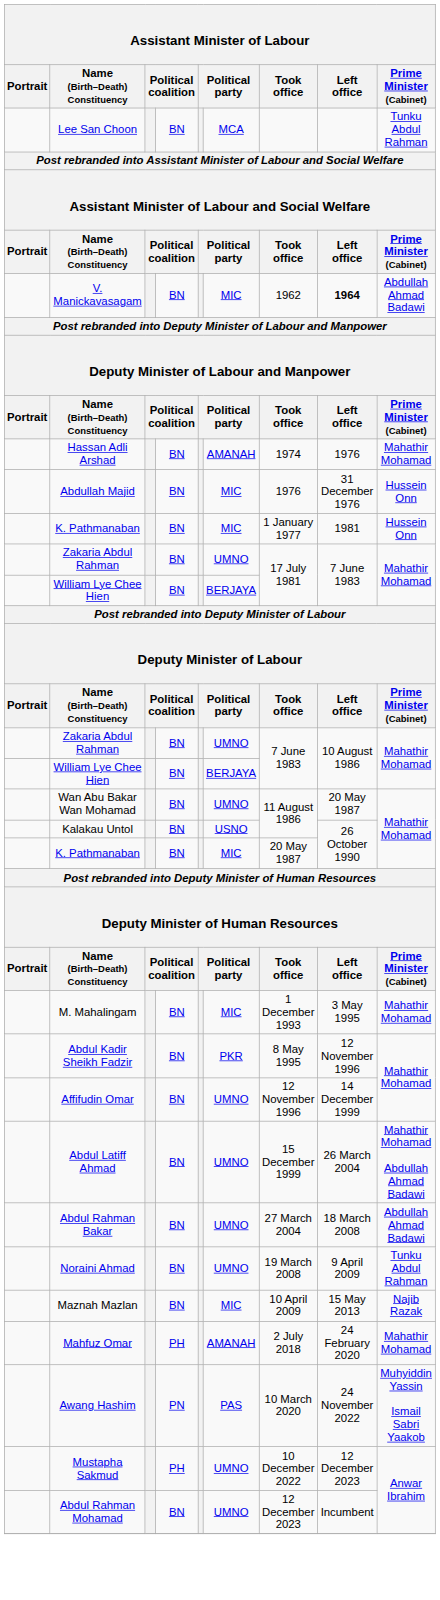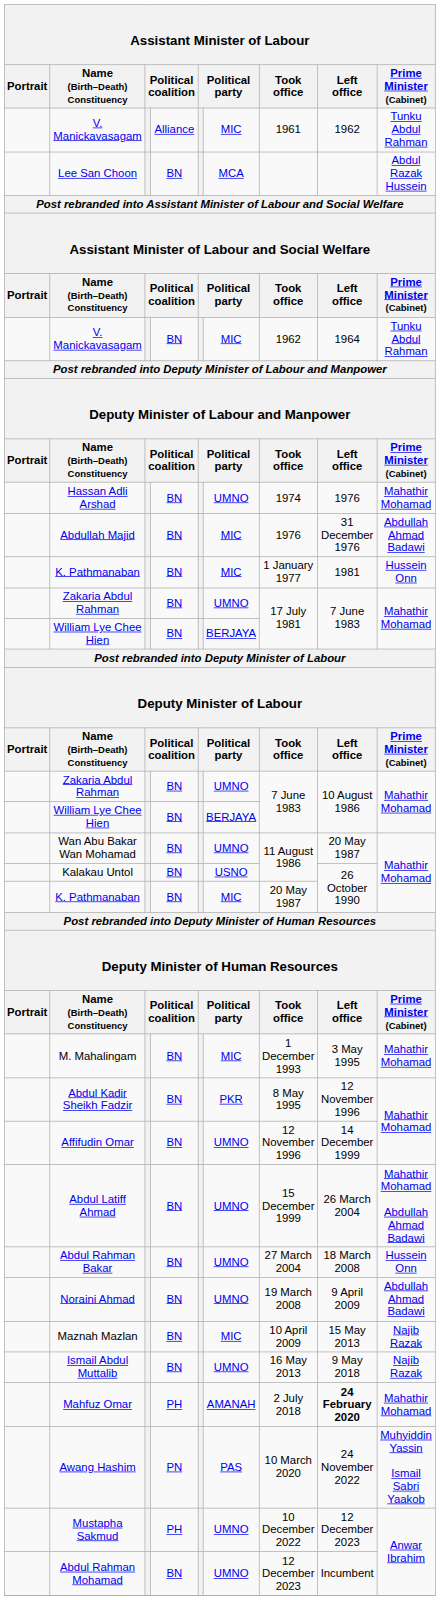+ row: (98, 130)
(406, 130) Tunku Abdul Rahman -> (406, 173) Abdul Razak Hussein
(347, 295) bold -> (347, 339) normal
(406, 295) Abdullah Ahmad Badawi -> (406, 339) Tunku Abdul Rahman
(231, 454) AMANAH -> (231, 498) UMNO
(406, 491) Hussein Onn -> (406, 535) Abdullah Ahmad Badawi
(406, 1225) Abdullah Ahmad Badawi -> (406, 1262) Hussein Onn
(406, 1268) Tunku Abdul Rahman -> (406, 1299) Abdullah Ahmad Badawi
+ row: (98, 1367)
(347, 1343) normal -> (347, 1404) bold
